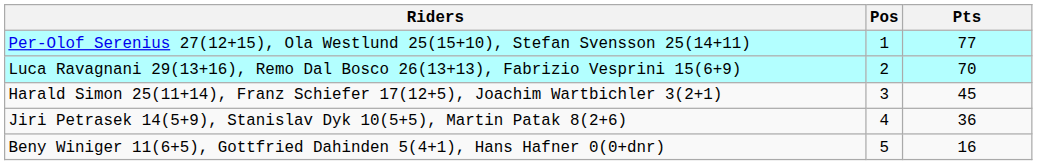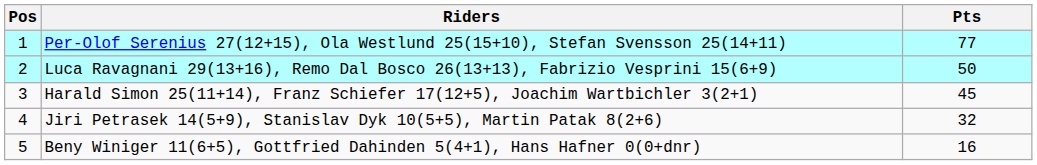columns swapped: (884, 18) <-> (435, 18)
(967, 69) 70 -> (967, 69) 50
(967, 121) 36 -> (967, 121) 32
